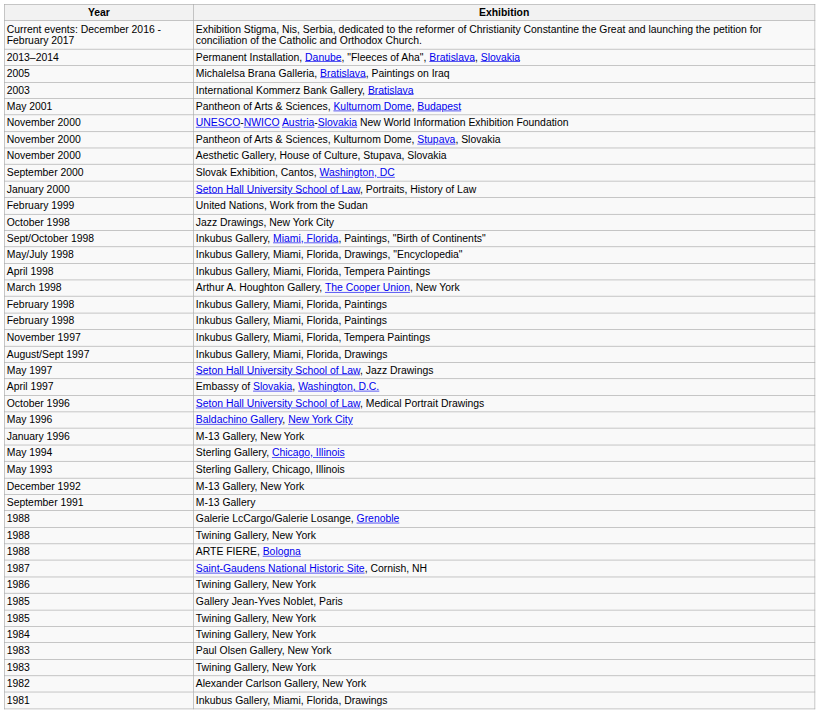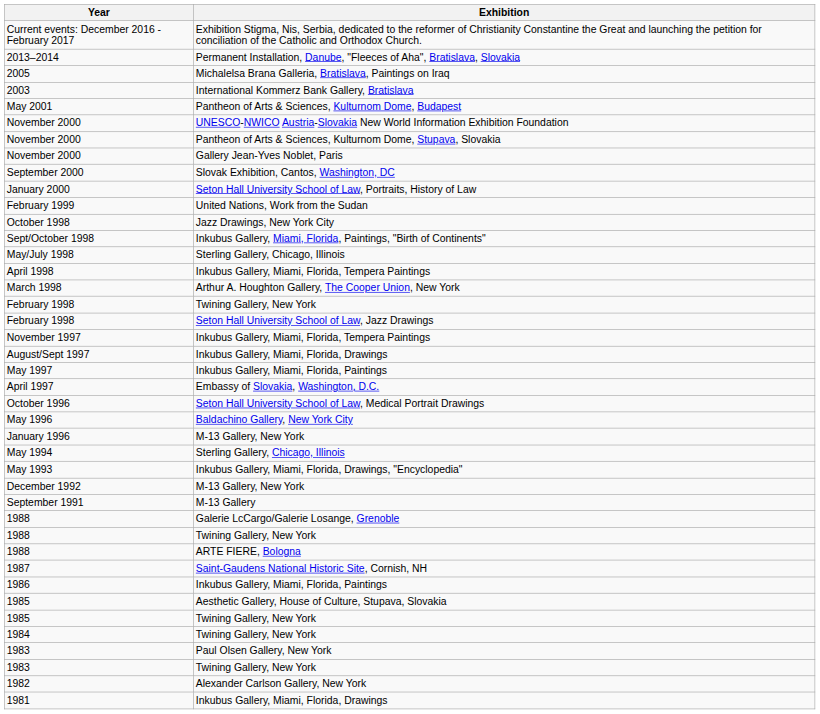(321, 156) Aesthetic Gallery, House of Culture, Stupava, Slovakia -> (269, 156) Gallery Jean-Yves Noblet, Paris
(329, 255) Inkubus Gallery, Miami, Florida, Drawings, "Encyclopedia" -> (270, 255) Sterling Gallery, Chicago, Illinois
(291, 304) Inkubus Gallery, Miami, Florida, Paintings -> (256, 304) Twining Gallery, New York
(291, 321) Inkubus Gallery, Miami, Florida, Paintings -> (315, 321) Seton Hall University School of Law, Jazz Drawings
(315, 370) Seton Hall University School of Law, Jazz Drawings -> (291, 370) Inkubus Gallery, Miami, Florida, Paintings
(270, 469) Sterling Gallery, Chicago, Illinois -> (329, 469) Inkubus Gallery, Miami, Florida, Drawings, "Encyclopedia"
(256, 585) Twining Gallery, New York -> (291, 585) Inkubus Gallery, Miami, Florida, Paintings
(269, 601) Gallery Jean-Yves Noblet, Paris -> (321, 601) Aesthetic Gallery, House of Culture, Stupava, Slovakia
